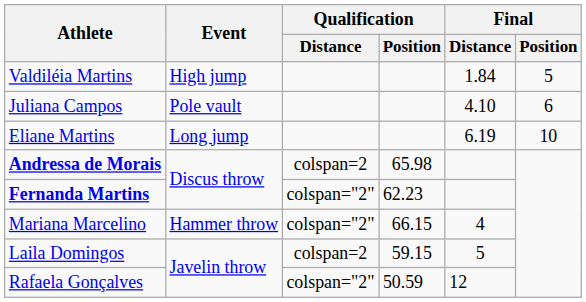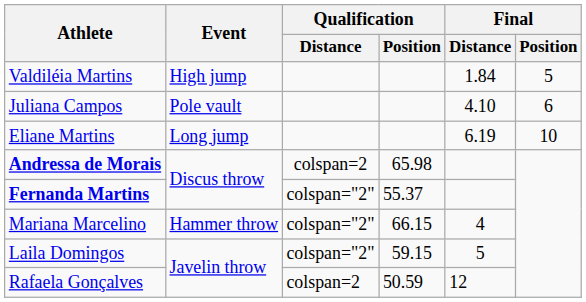(403, 194) 62.23 -> (403, 194) 55.37
(330, 253) colspan=2 -> (330, 253) colspan="2"
(330, 283) colspan="2" -> (323, 283) colspan=2
